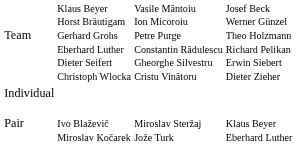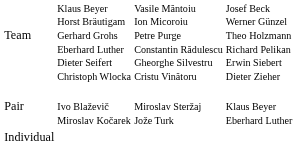rows swapped: (14, 123) <-> (29, 93)
